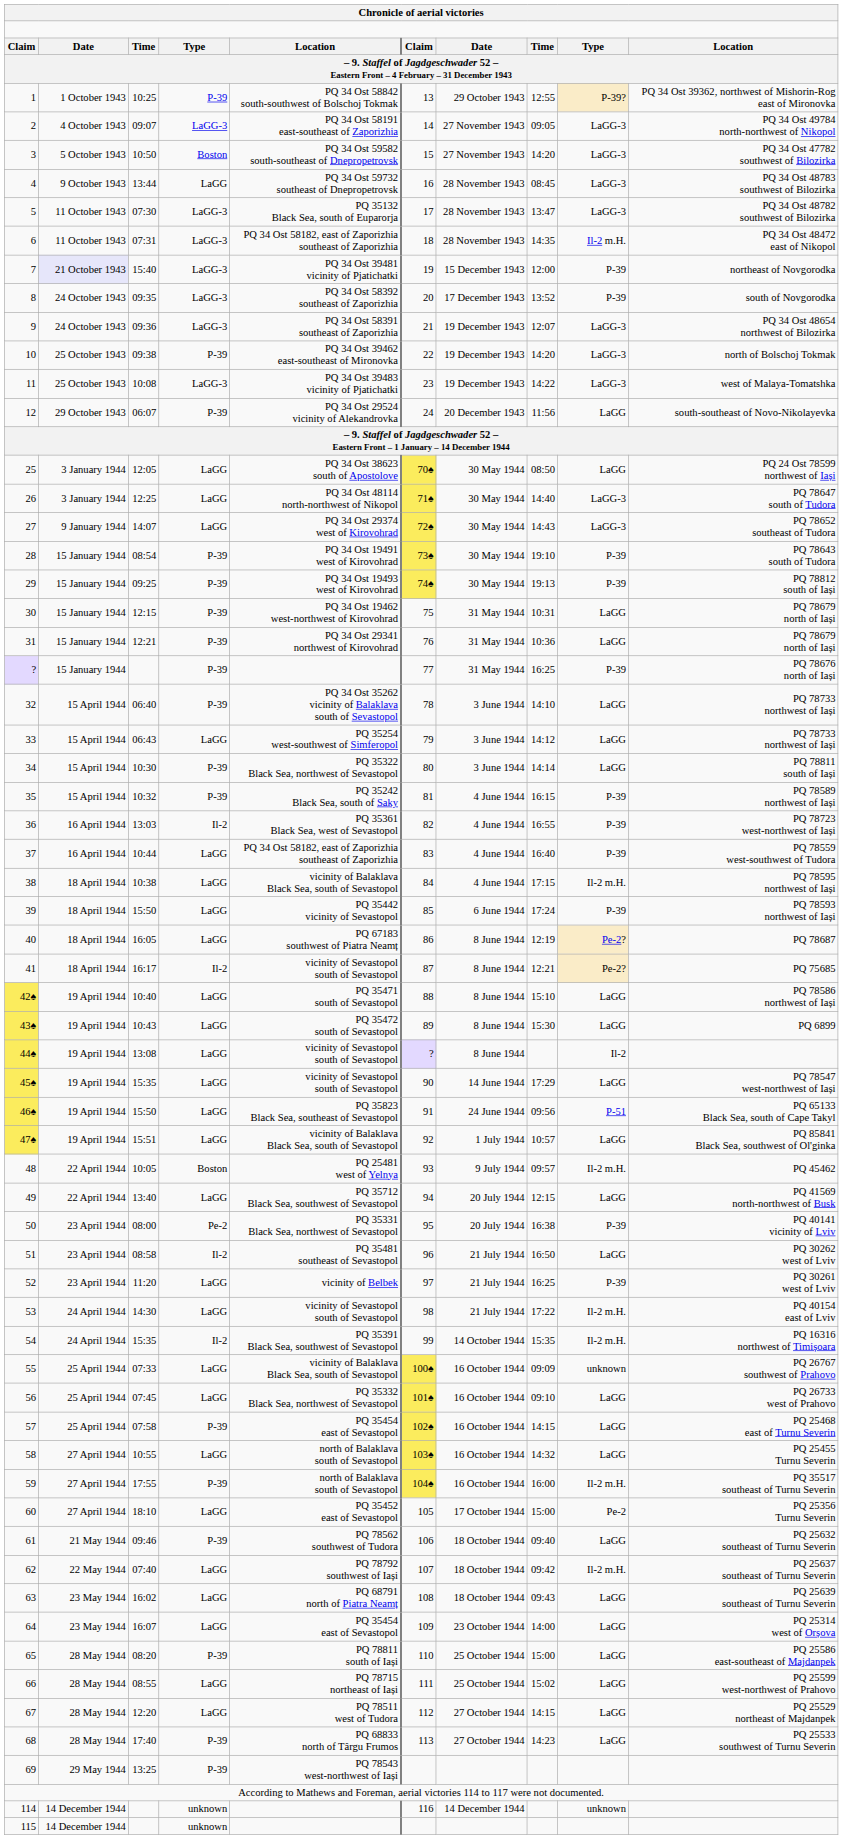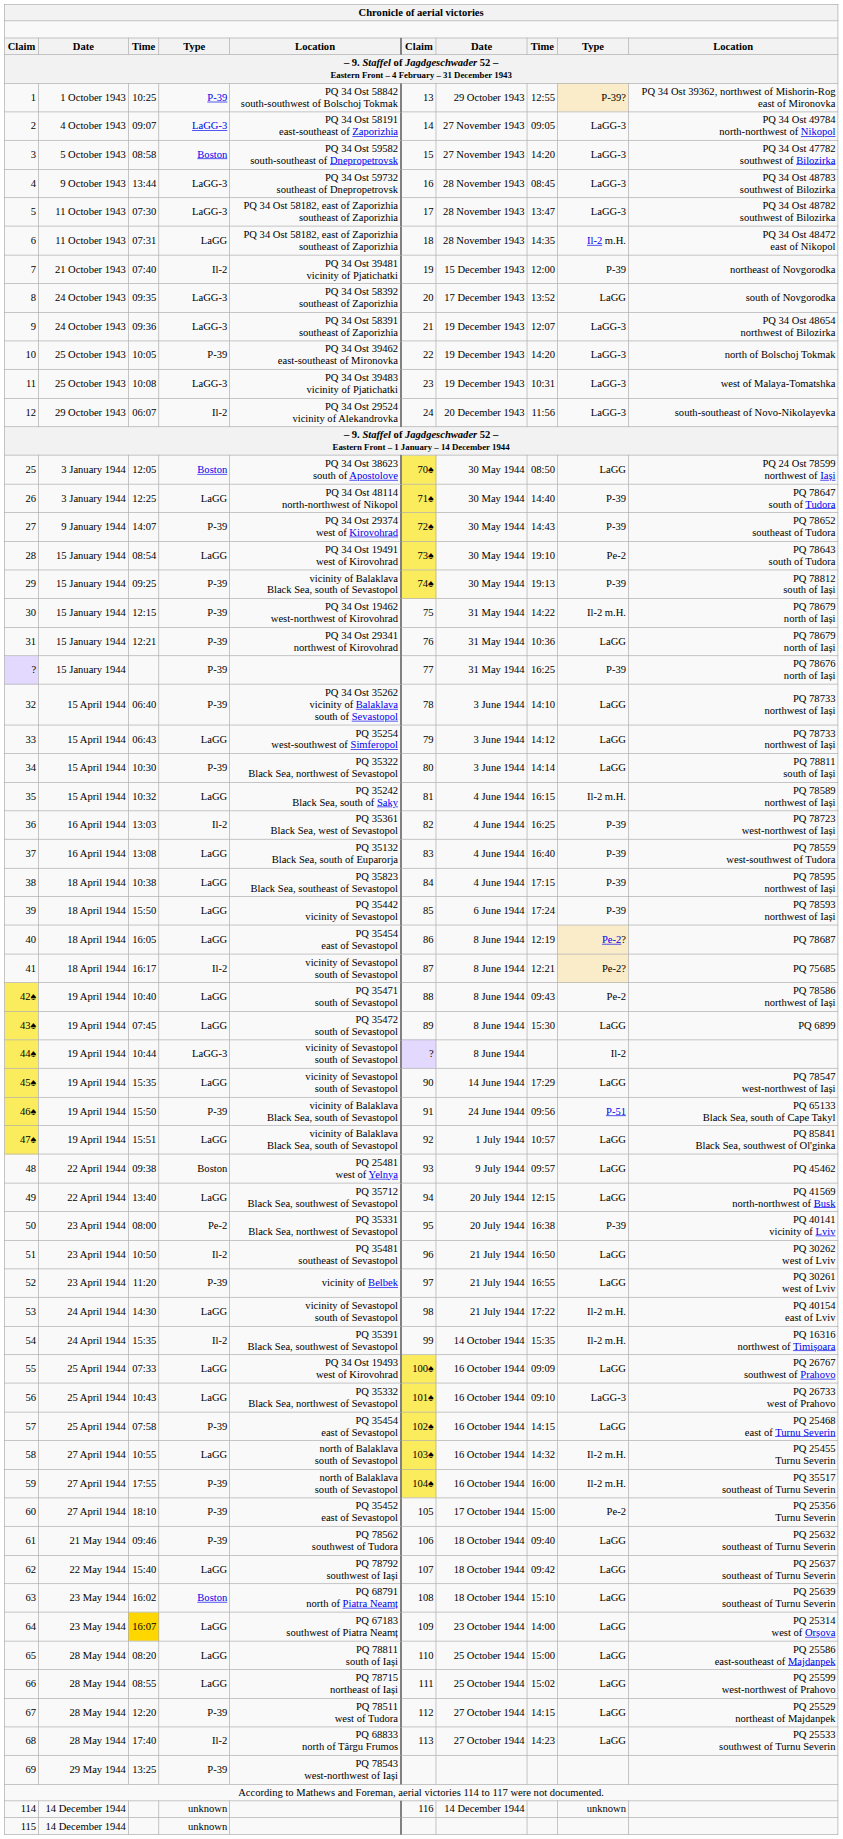(144, 154) 10:50 -> (144, 154) 08:58
(214, 183) LaGG -> (210, 183) LaGG-3
(335, 212) PQ 35132 Black Sea, south of Euparorja -> (321, 212) PQ 34 Ost 58182, east of Zaporizhia southeast of Zaporizhia
(210, 240) LaGG-3 -> (214, 240) LaGG
(90, 269) lavender background -> (90, 269) no background
(144, 269) 15:40 -> (144, 269) 07:40
(210, 269) LaGG-3 -> (220, 269) Il-2
(616, 298) P-39 -> (613, 298) LaGG
(144, 355) 09:38 -> (144, 355) 10:05
(543, 383) 14:22 -> (543, 383) 10:31
(217, 412) P-39 -> (220, 412) Il-2
(613, 412) LaGG -> (608, 412) LaGG-3
(214, 469) LaGG -> (212, 469) Boston
(608, 498) LaGG-3 -> (616, 498) P-39
(214, 527) LaGG -> (217, 527) P-39
(608, 527) LaGG-3 -> (616, 527) P-39
(217, 555) P-39 -> (214, 555) LaGG
(616, 555) P-39 -> (616, 555) Pe-2
(357, 584) PQ 34 Ost 19493 west of Kirovohrad -> (332, 584) vicinity of Balaklava Black Sea, south of Sevastopol
(543, 612) 10:31 -> (543, 612) 14:22
(613, 612) LaGG -> (606, 612) Il-2 m.H.
(217, 796) P-39 -> (214, 796) LaGG
(616, 796) P-39 -> (606, 796) Il-2 m.H.
(543, 825) 16:55 -> (543, 825) 16:25
(144, 853) 10:44 -> (144, 853) 13:08
(321, 853) PQ 34 Ost 58182, east of Zaporizhia southeast of Zaporizhia -> (335, 853) PQ 35132 Black Sea, south of Euparorja
(332, 882) vicinity of Balaklava Black Sea, south of Sevastopol -> (324, 882) PQ 35823 Black Sea, southeast of Sevastopol
(606, 882) Il-2 m.H. -> (616, 882) P-39
(342, 939) PQ 67183 southwest of Piatra Neamț -> (360, 939) PQ 35454 east of Sevastopol
(543, 997) 15:10 -> (543, 997) 09:43
(613, 997) LaGG -> (616, 997) Pe-2
(144, 1025) 10:43 -> (144, 1025) 07:45
(144, 1054) 13:08 -> (144, 1054) 10:44
(214, 1054) LaGG -> (210, 1054) LaGG-3
(214, 1111) LaGG -> (217, 1111) P-39
(324, 1111) PQ 35823 Black Sea, southeast of Sevastopol -> (332, 1111) vicinity of Balaklava Black Sea, south of Sevastopol
(144, 1168) 10:05 -> (144, 1168) 09:38
(606, 1168) Il-2 m.H. -> (613, 1168) LaGG
(144, 1254) 08:58 -> (144, 1254) 10:50
(214, 1283) LaGG -> (217, 1283) P-39
(543, 1283) 16:25 -> (543, 1283) 16:55
(616, 1283) P-39 -> (613, 1283) LaGG
(332, 1369) vicinity of Balaklava Black Sea, south of Sevastopol -> (357, 1369) PQ 34 Ost 19493 west of Kirovohrad
(606, 1369) unknown -> (613, 1369) LaGG
(144, 1397) 07:45 -> (144, 1397) 10:43
(613, 1397) LaGG -> (608, 1397) LaGG-3
(613, 1455) LaGG -> (606, 1455) Il-2 m.H.
(214, 1512) LaGG -> (217, 1512) P-39
(144, 1569) 07:40 -> (144, 1569) 15:40
(606, 1569) Il-2 m.H. -> (613, 1569) LaGG
(214, 1598) LaGG -> (212, 1598) Boston
(543, 1598) 09:43 -> (543, 1598) 15:10
(144, 1626) no background -> (144, 1626) gold background
(360, 1626) PQ 35454 east of Sevastopol -> (342, 1626) PQ 67183 southwest of Piatra Neamț
(217, 1655) P-39 -> (214, 1655) LaGG
(214, 1712) LaGG -> (217, 1712) P-39
(217, 1741) P-39 -> (220, 1741) Il-2
